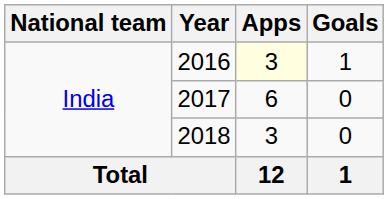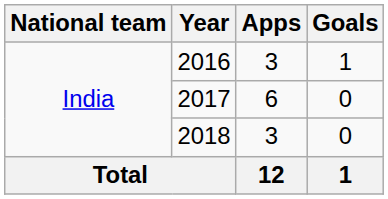(271, 61) lightyellow background -> (271, 61) no background
